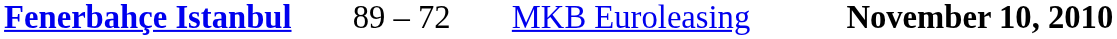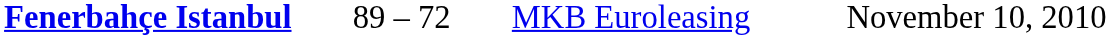(980, 17) bold -> (976, 17) normal
